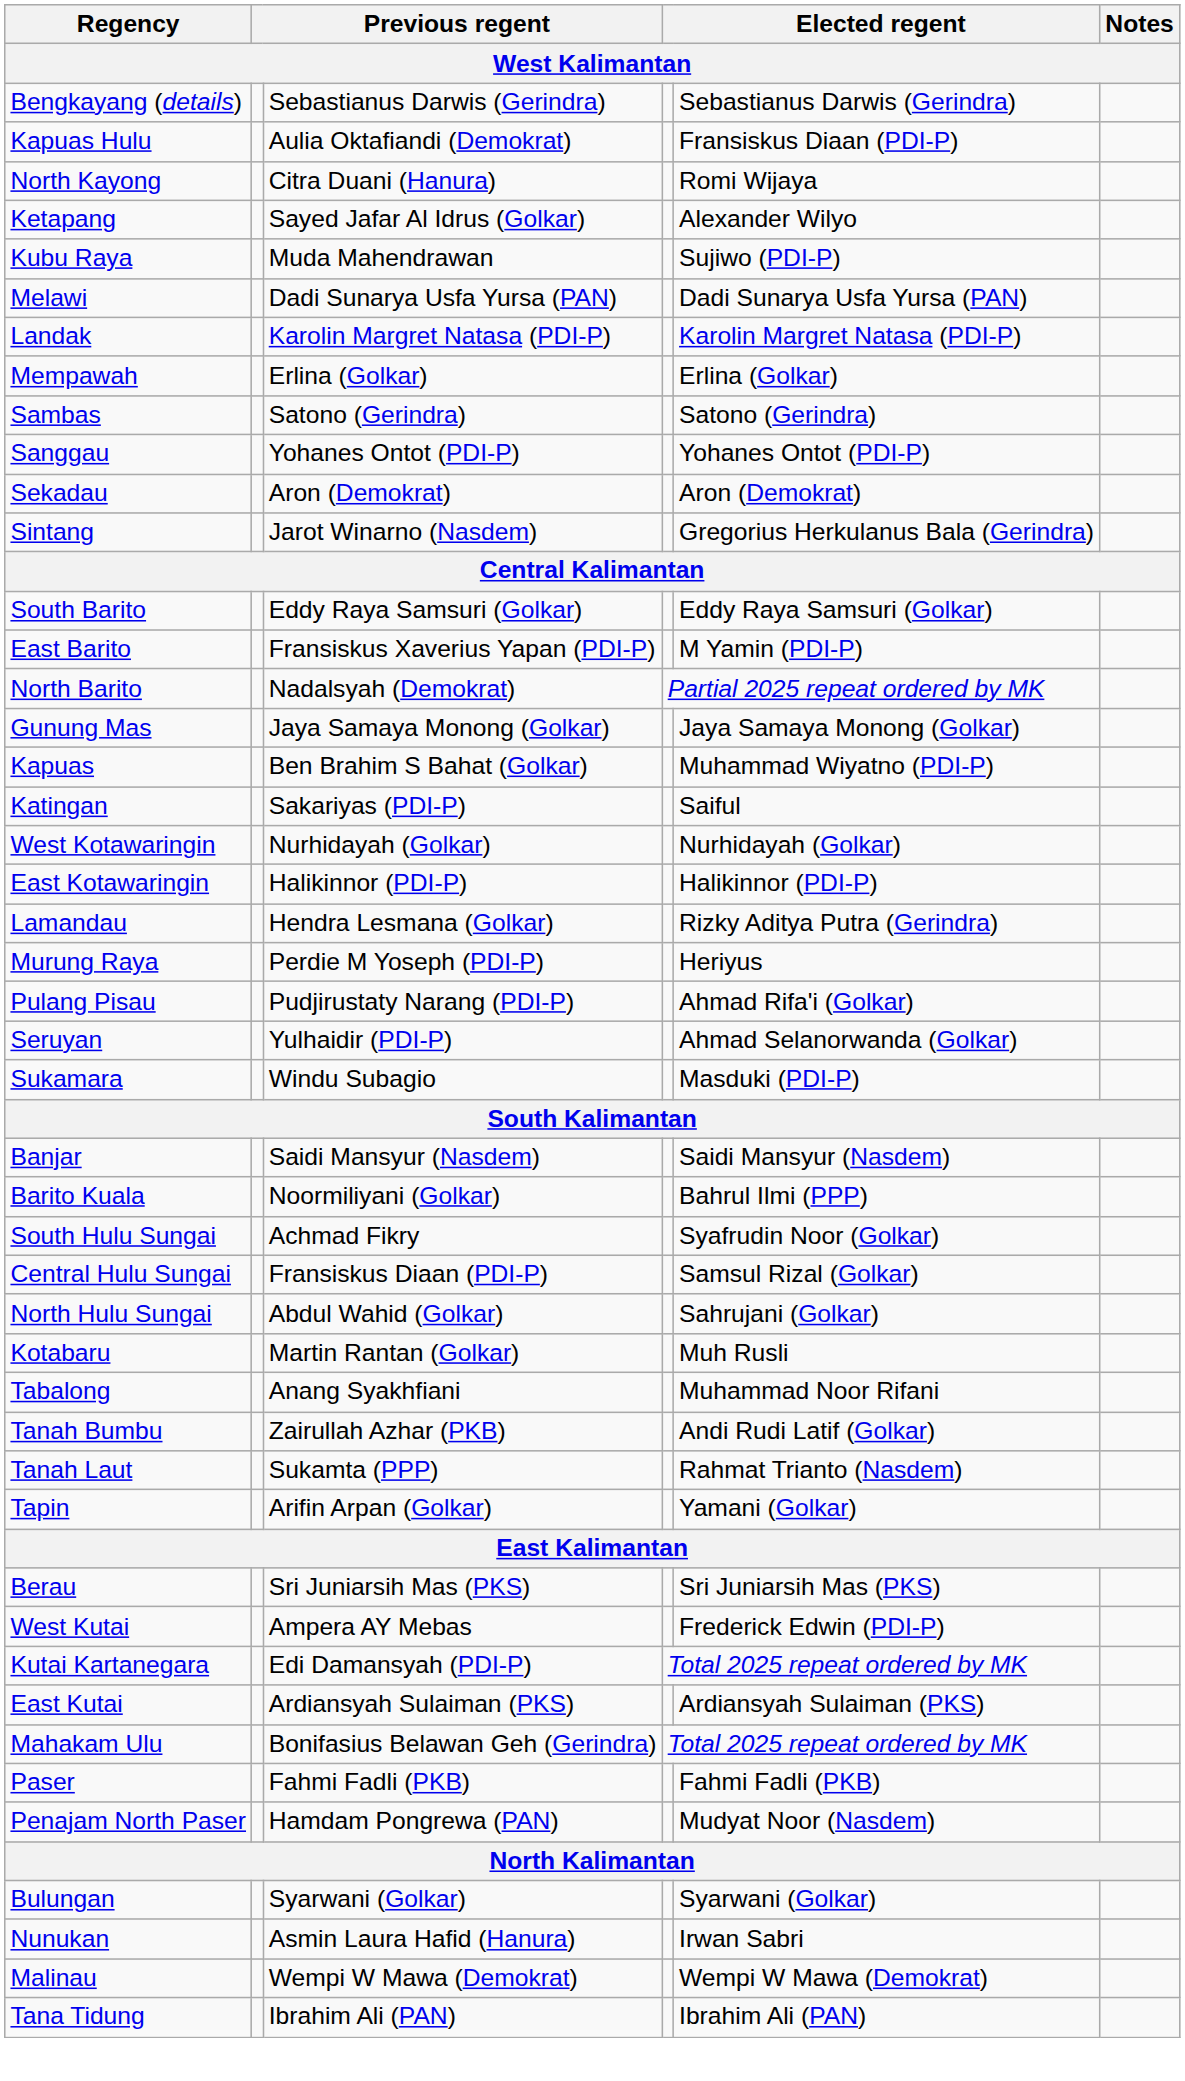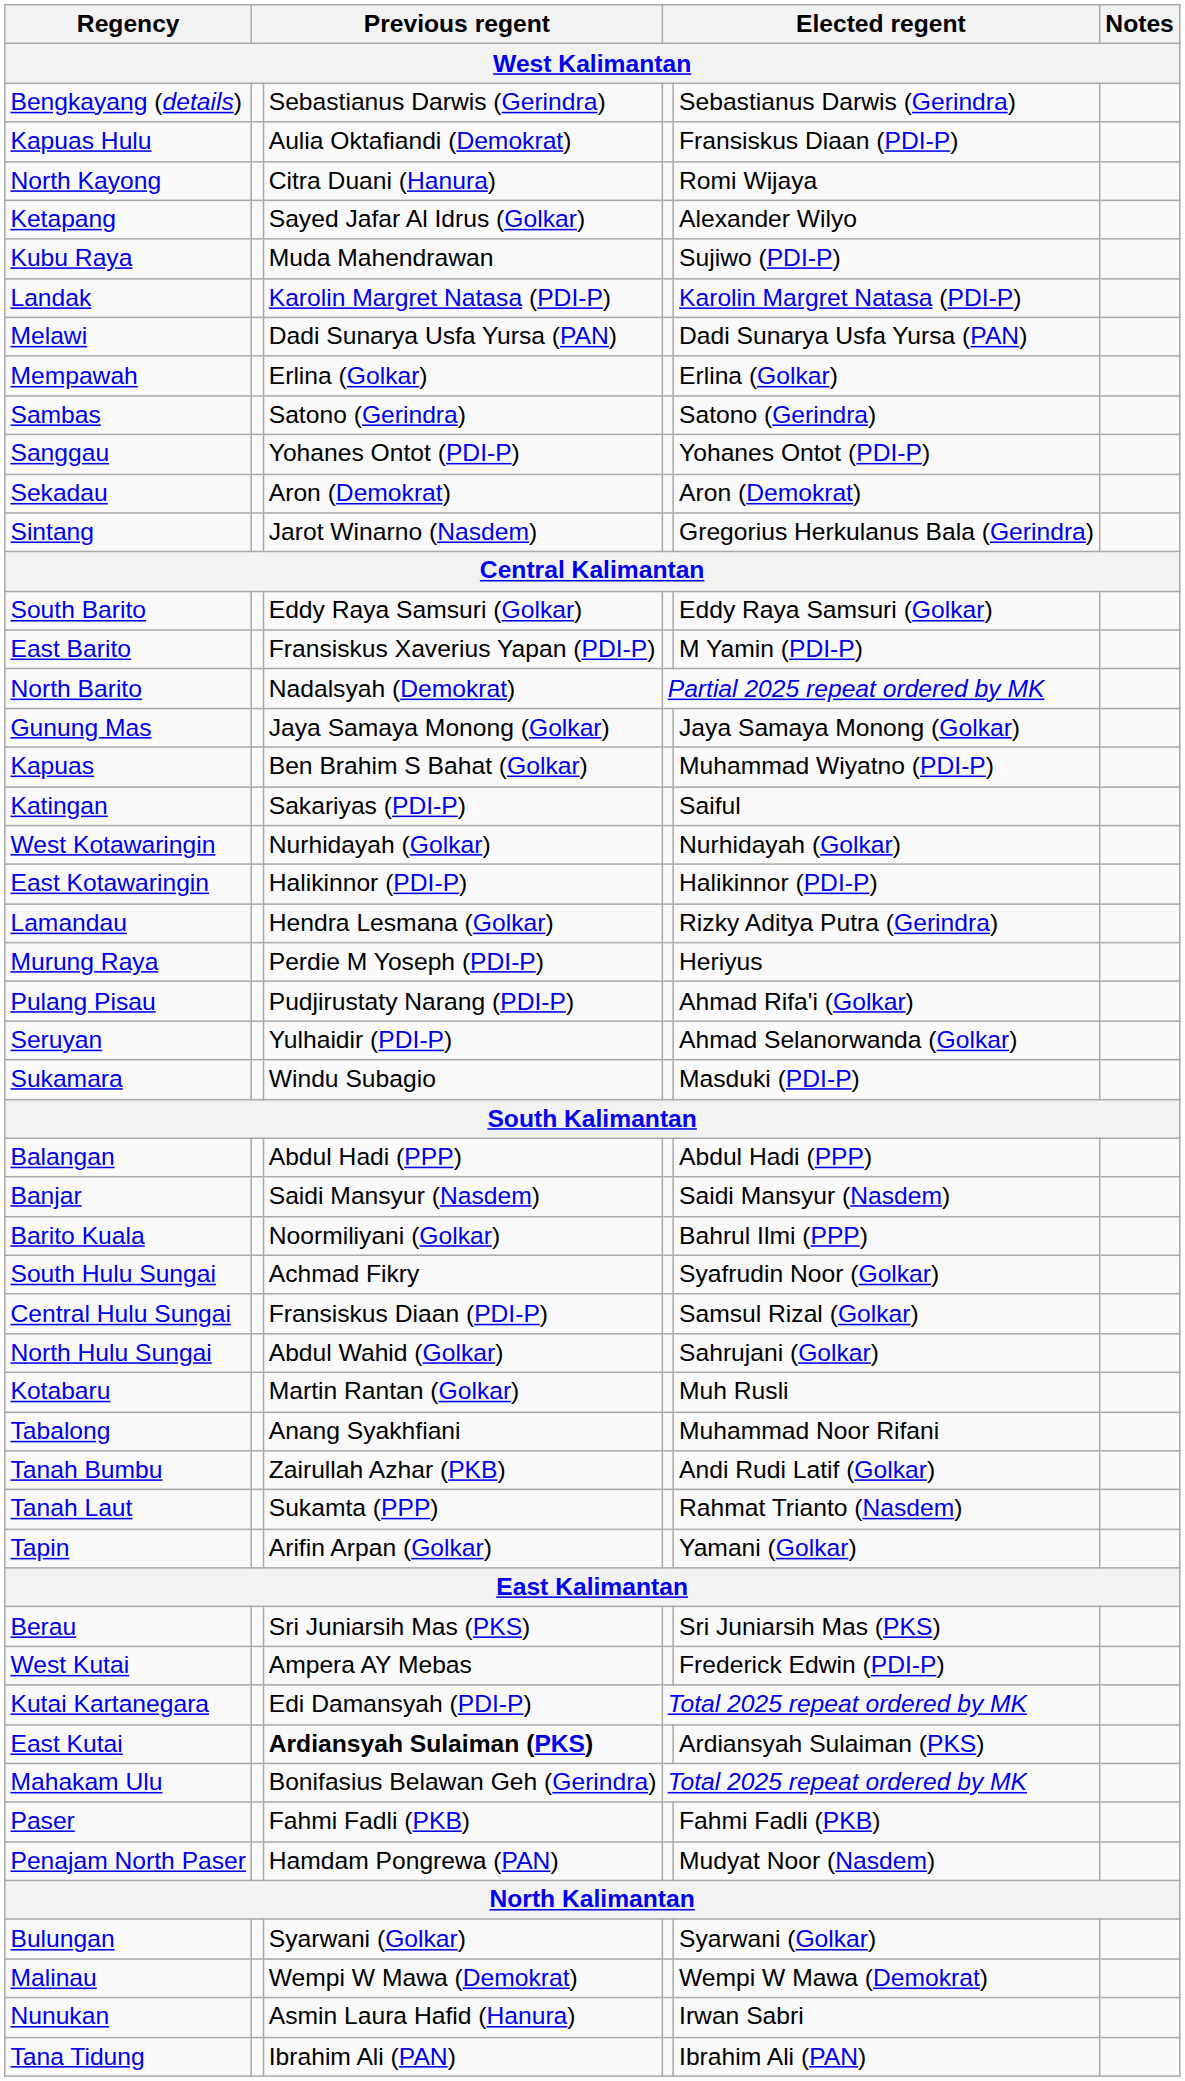rows swapped: (51, 336) <-> (49, 297)
+ row: (63, 1157)
(421, 1704) normal -> (431, 1743) bold
rows swapped: (54, 1977) <-> (60, 1938)
